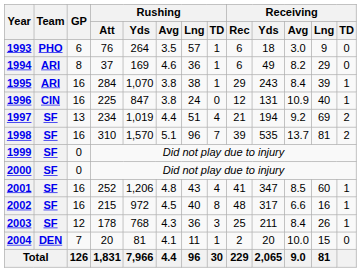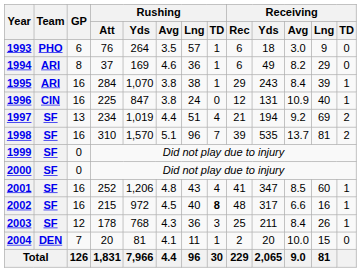(217, 205) normal -> (217, 205) bold
